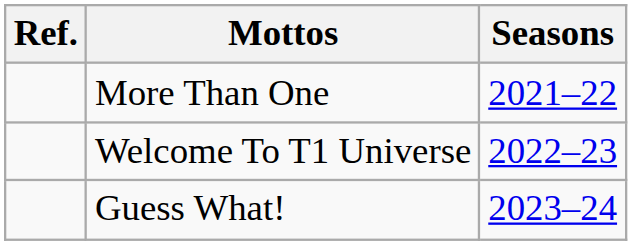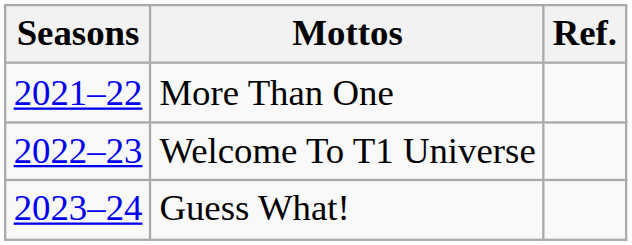columns swapped: (553, 33) <-> (46, 33)
